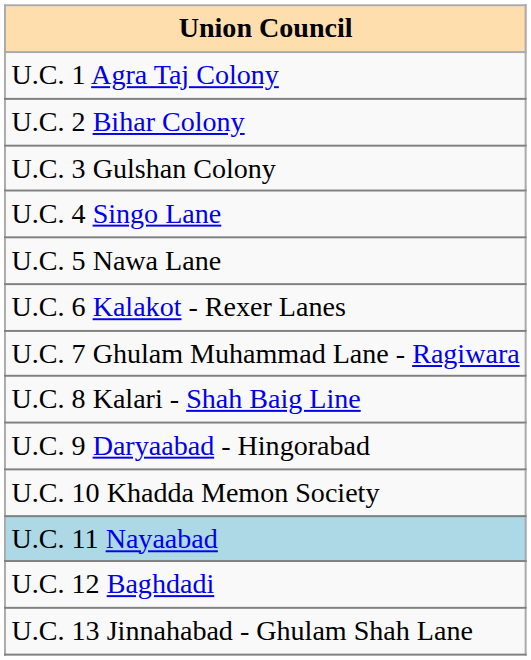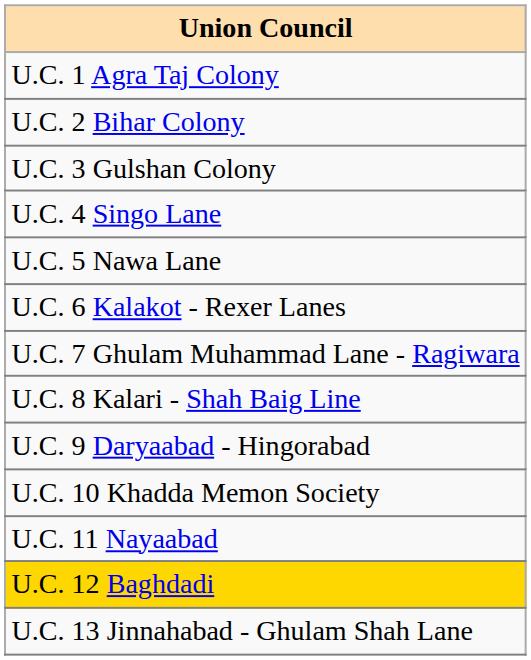(115, 538) lightblue background -> (115, 538) no background
(113, 584) no background -> (113, 584) gold background
